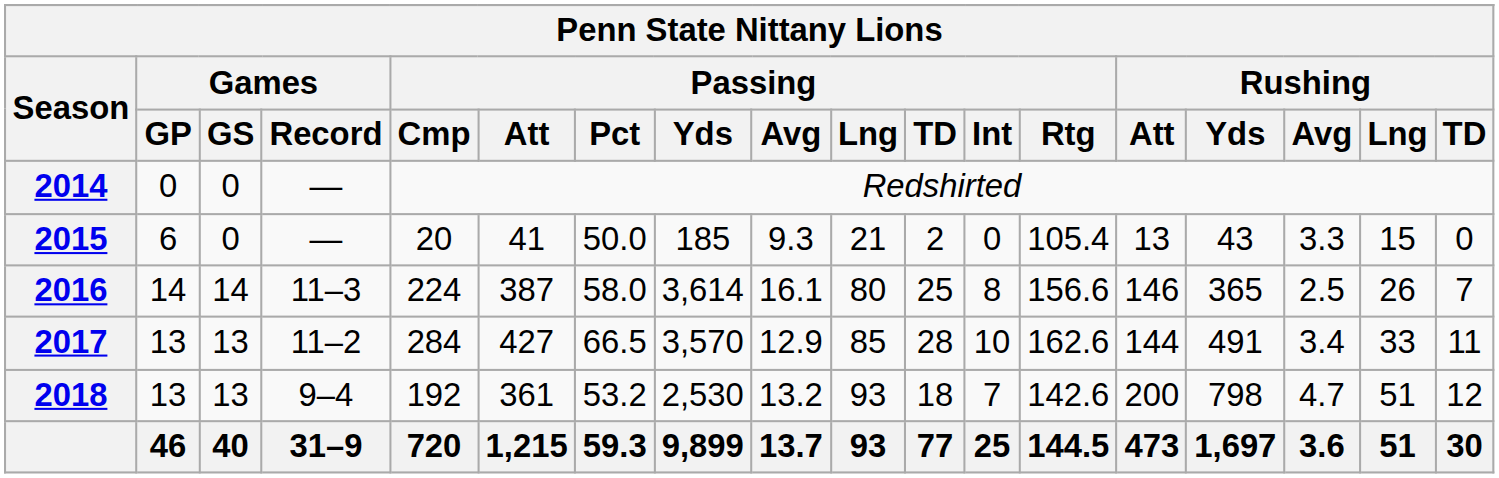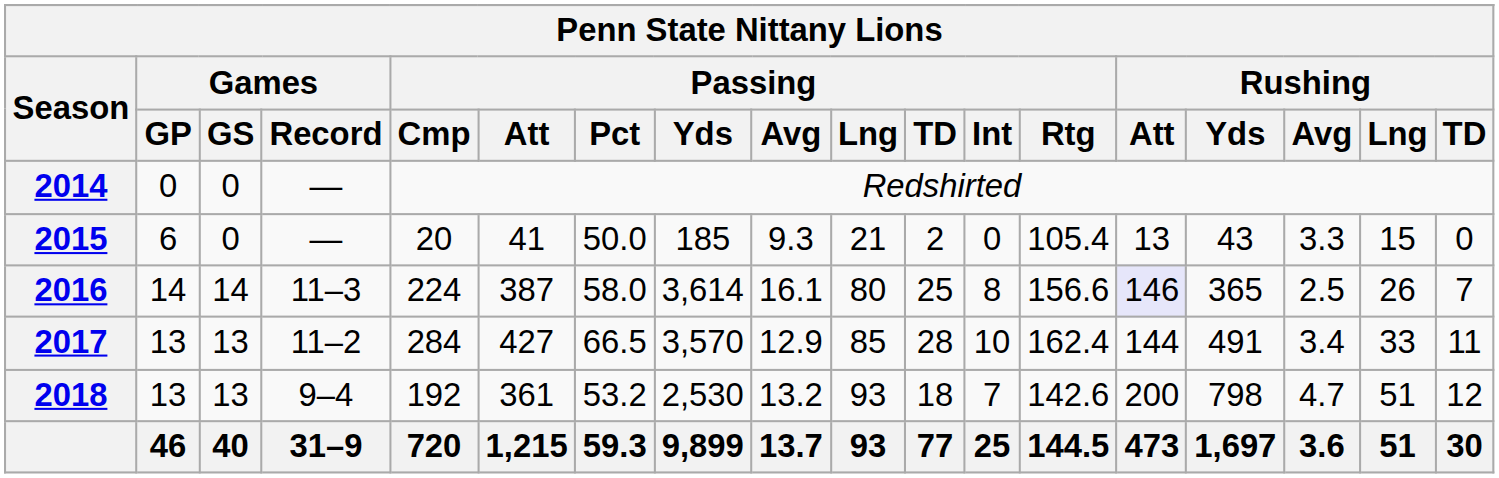(1152, 290) no background -> (1152, 290) lavender background
(1068, 342) 162.6 -> (1068, 342) 162.4
